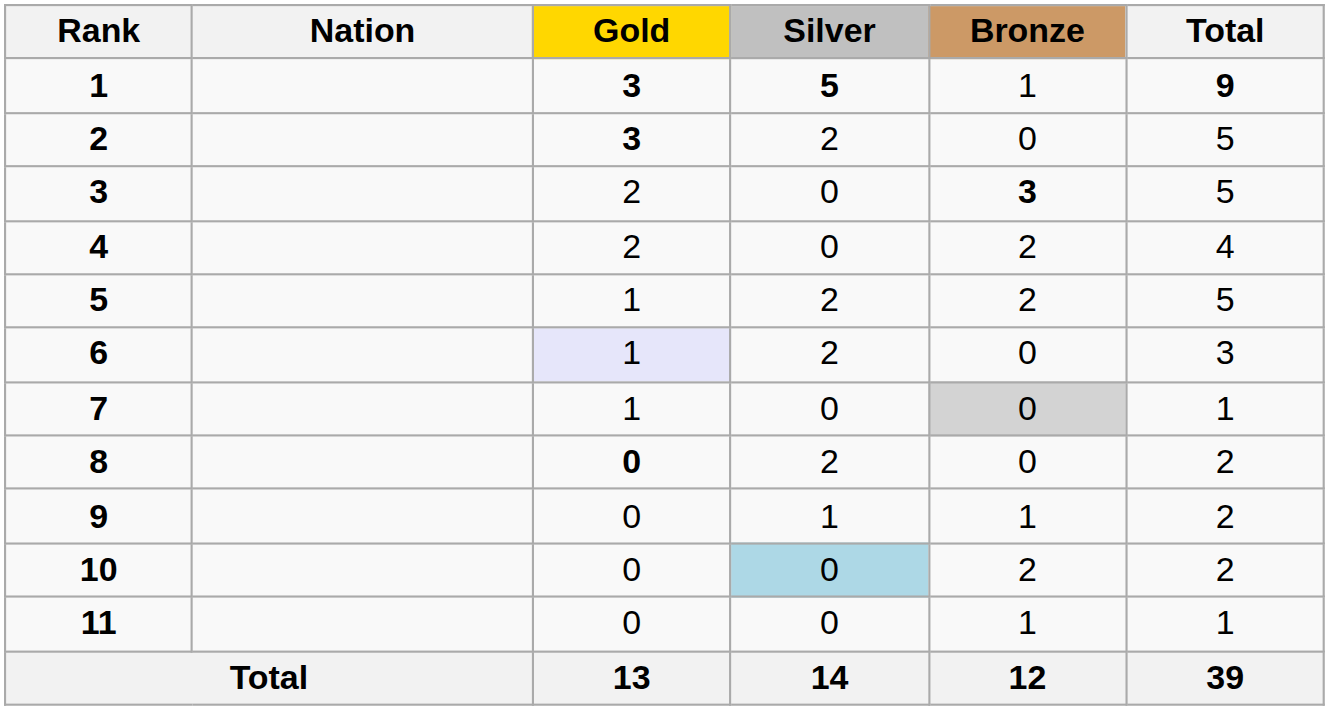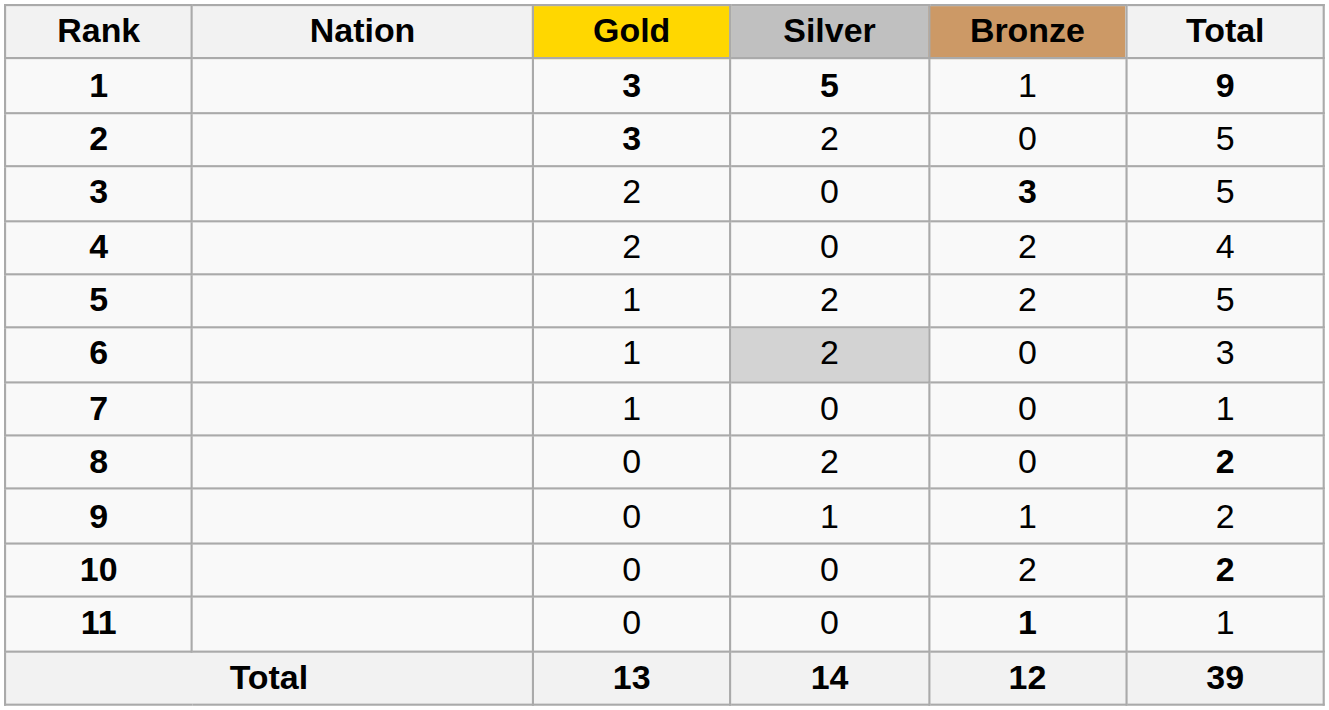(632, 354) lavender background -> (632, 354) no background
(830, 354) no background -> (830, 354) lightgrey background
(1027, 407) lightgrey background -> (1027, 407) no background
(632, 461) bold -> (632, 461) normal
(1225, 461) normal -> (1225, 461) bold
(830, 569) lightblue background -> (830, 569) no background
(1225, 569) normal -> (1225, 569) bold
(1027, 623) normal -> (1027, 623) bold
